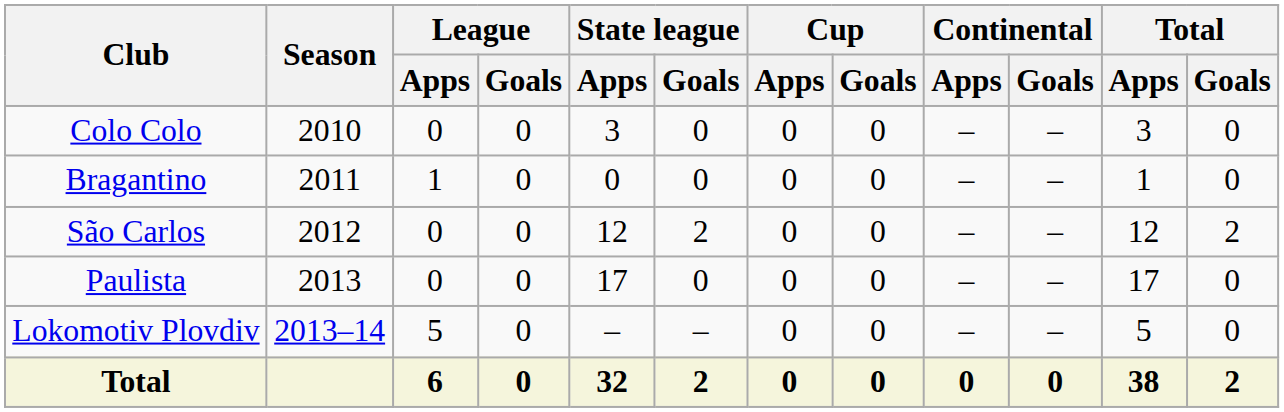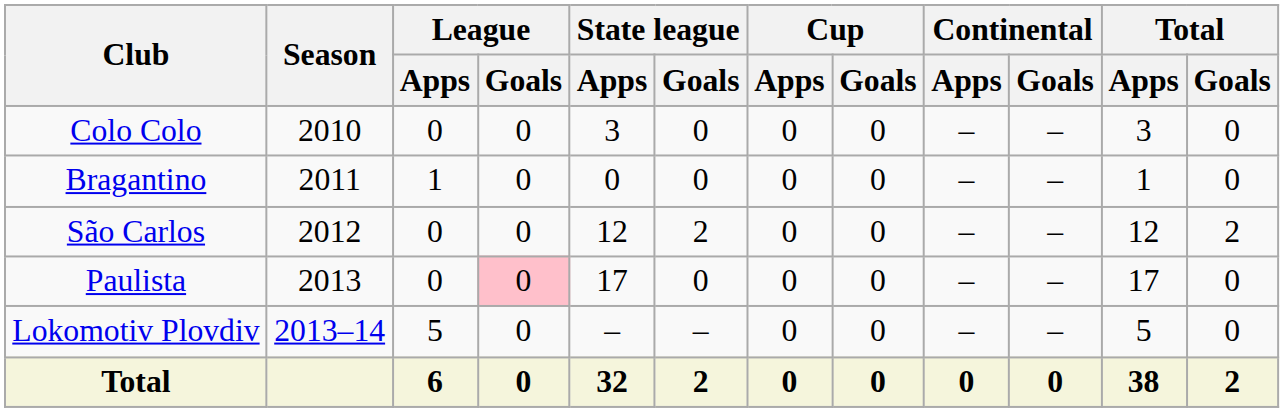(523, 280) no background -> (523, 280) pink background
